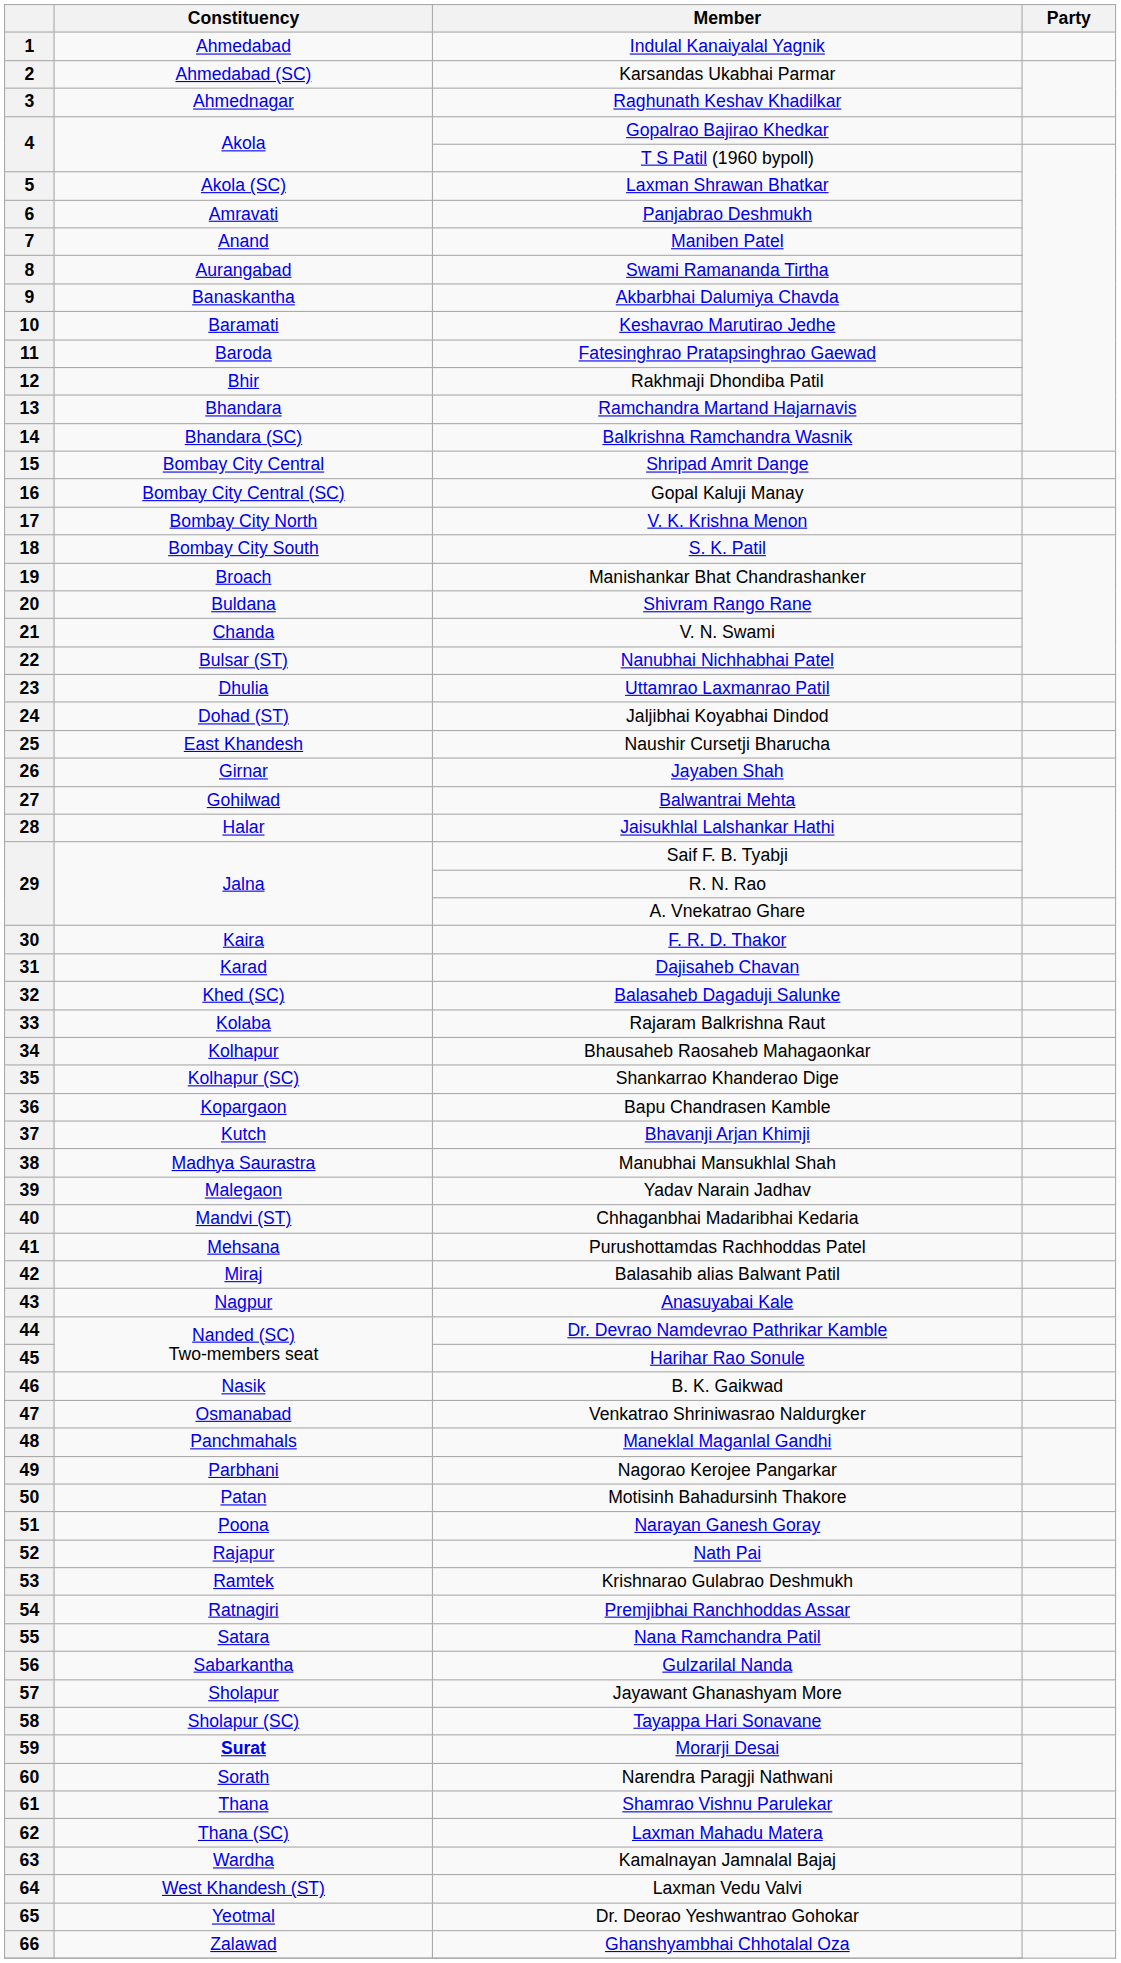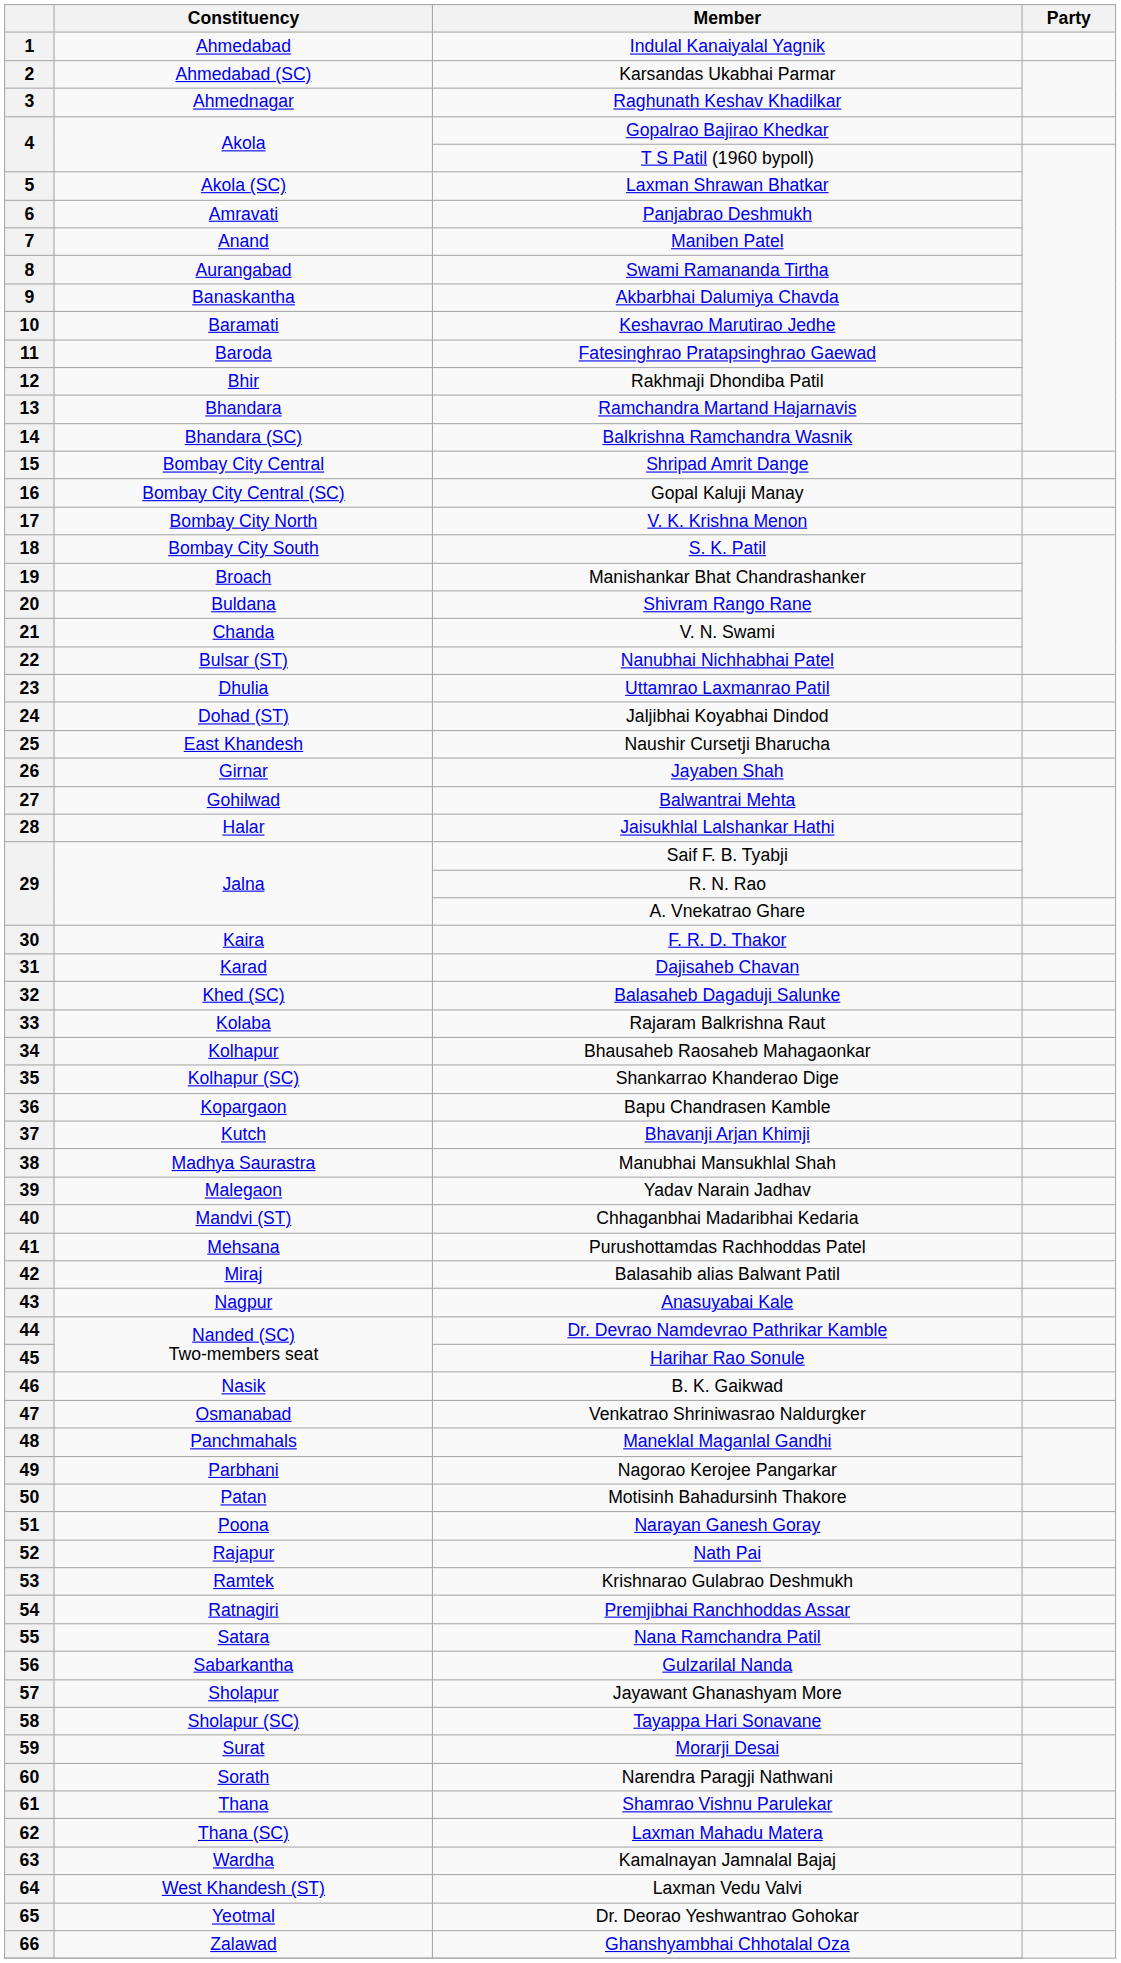(243, 1749) bold -> (243, 1749) normal
